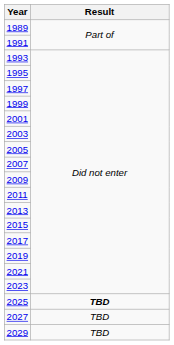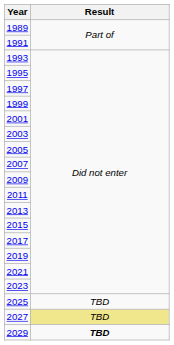(100, 302) bold -> (100, 302) normal
(100, 317) no background -> (100, 317) khaki background
(100, 332) normal -> (100, 332) bold
